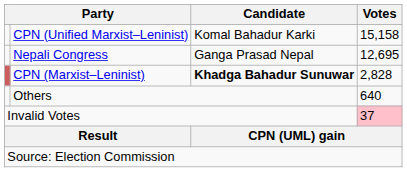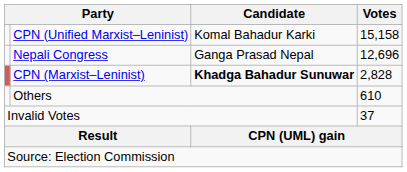(380, 55) 12,695 -> (380, 55) 12,696
(371, 95) 640 -> (371, 95) 610
(367, 116) pink background -> (367, 116) no background
